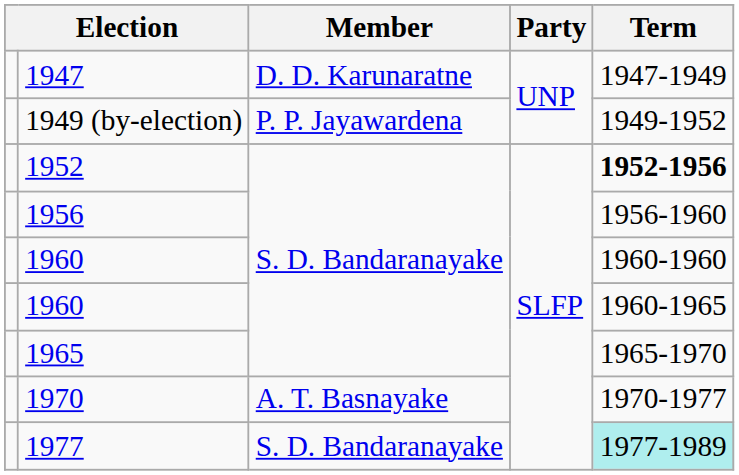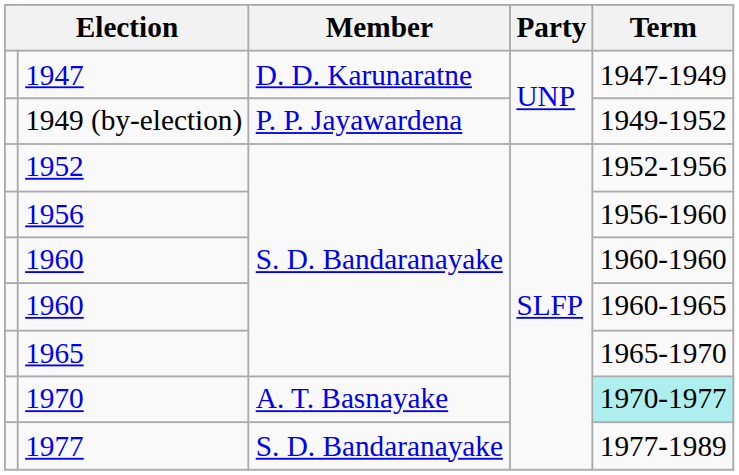(663, 167) bold -> (663, 167) normal
(663, 399) no background -> (663, 399) paleturquoise background
(663, 445) paleturquoise background -> (663, 445) no background
